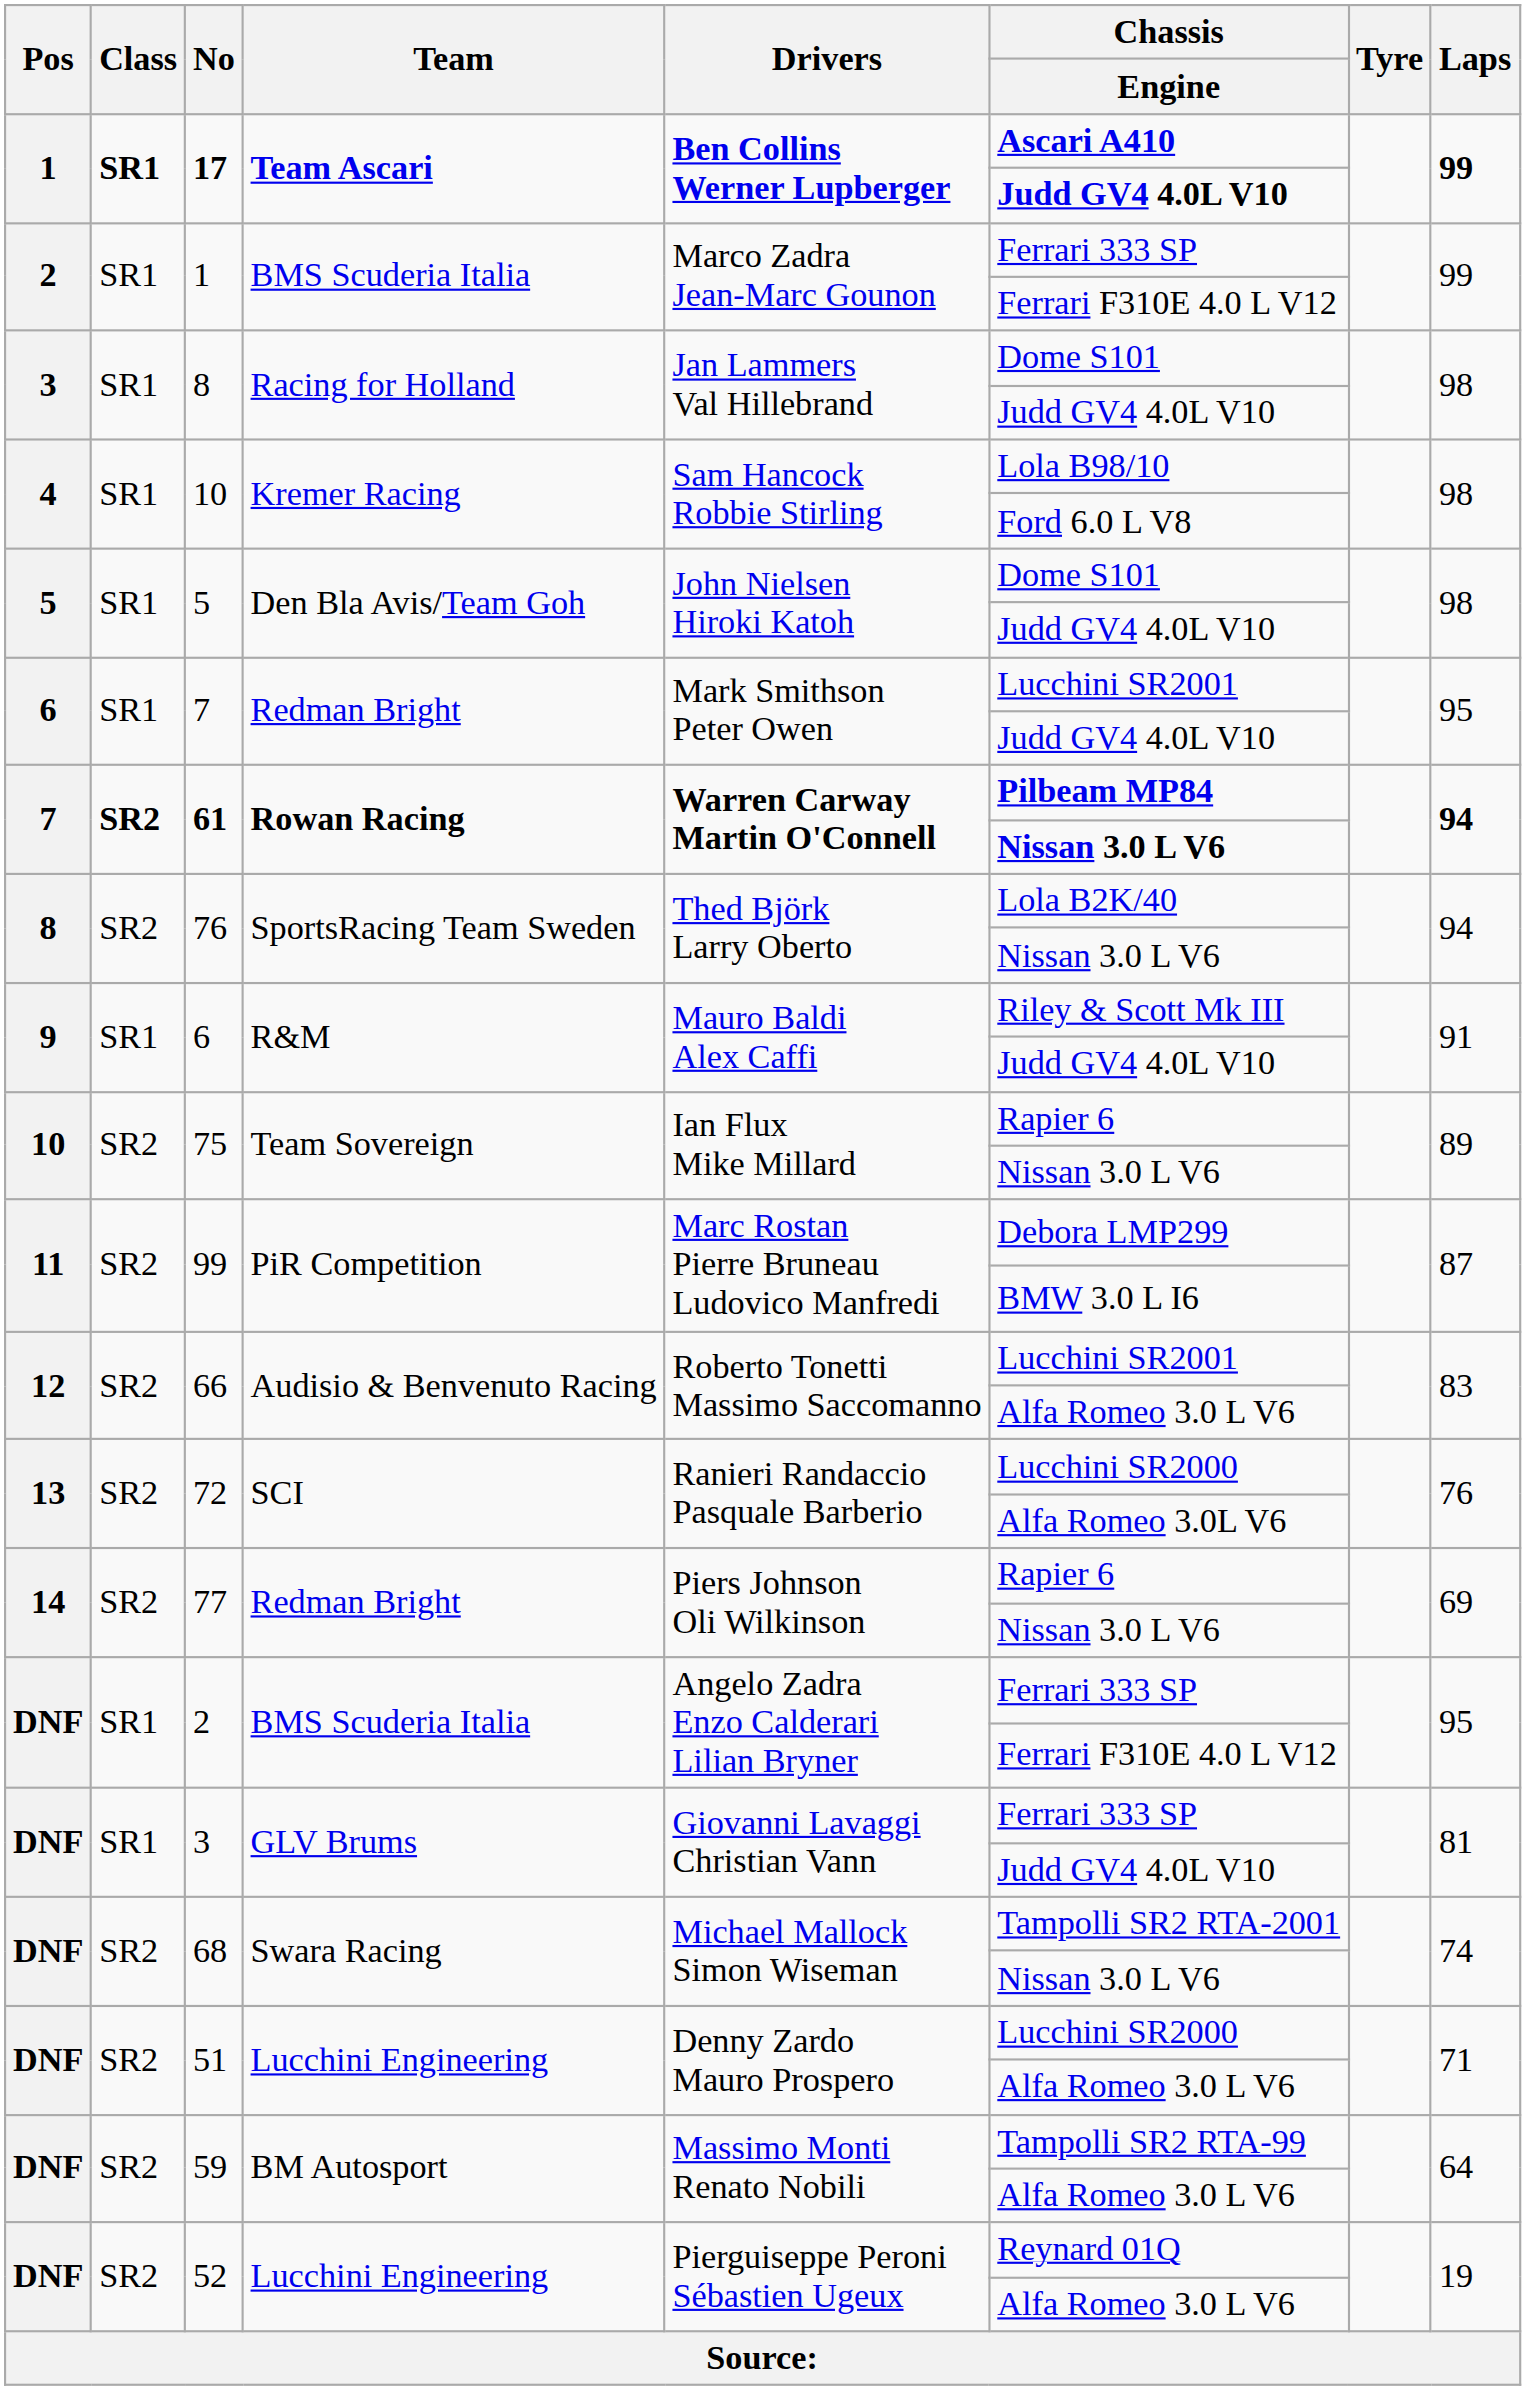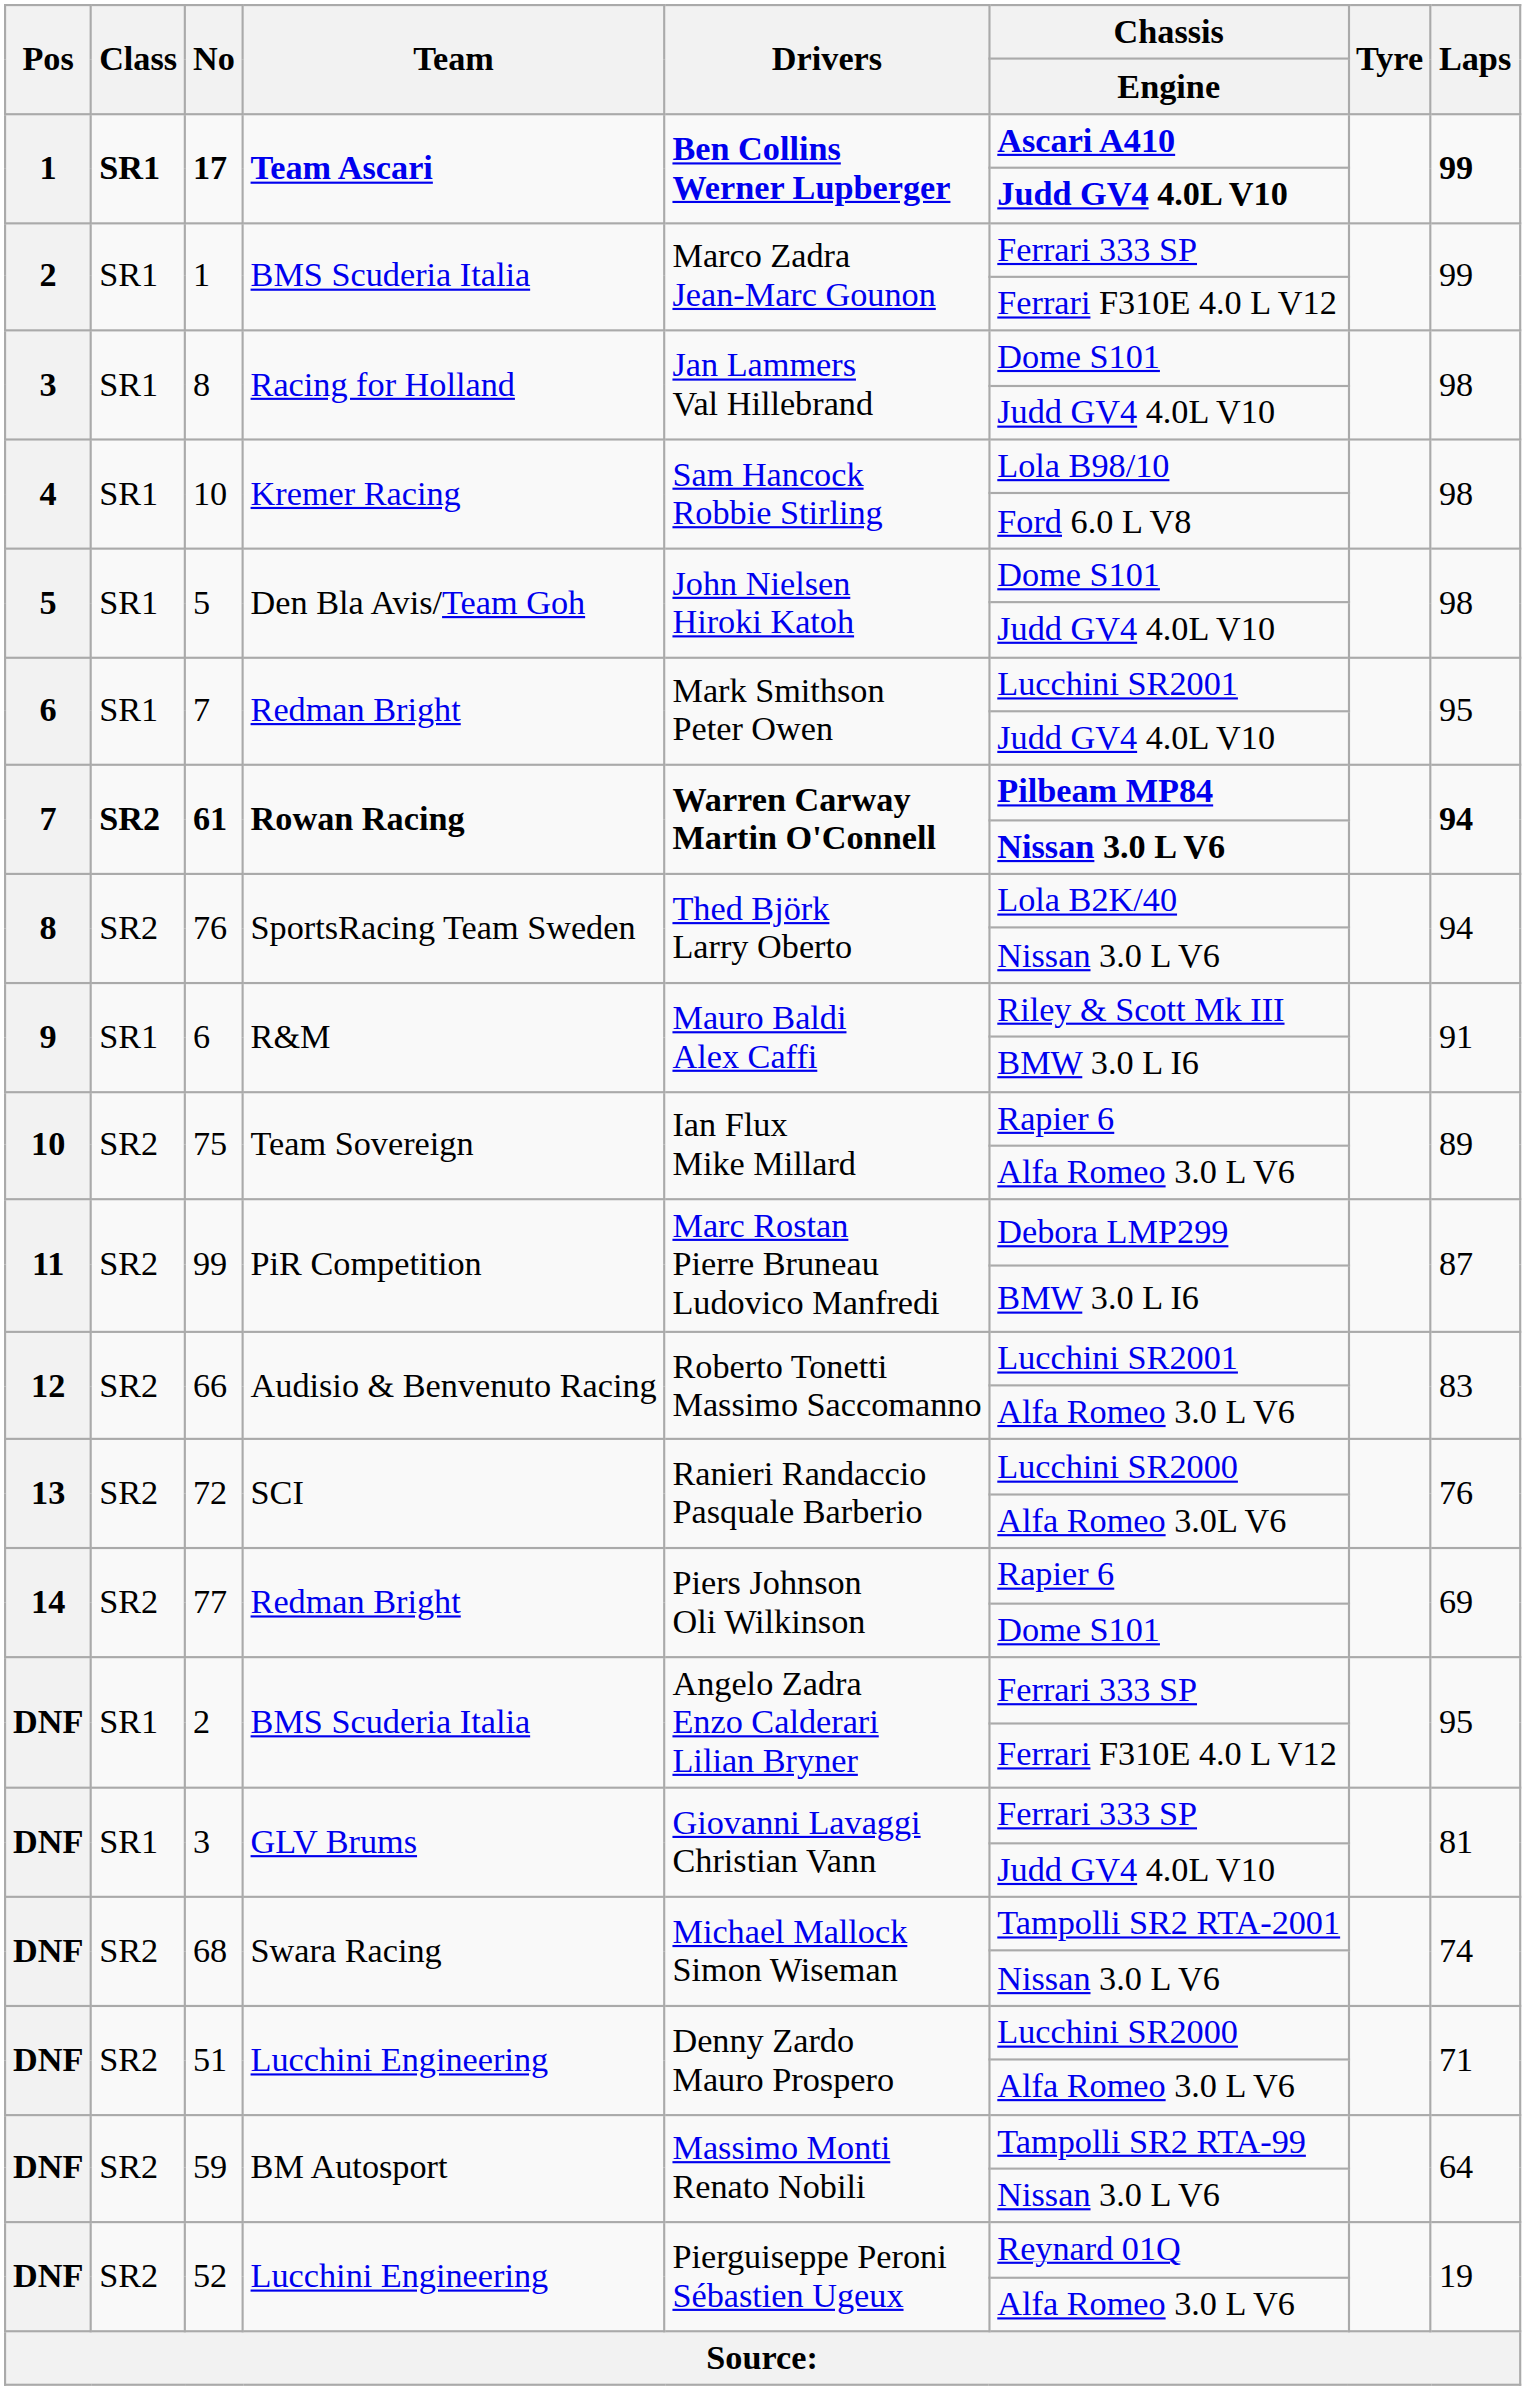(1136, 1063) Judd GV4 4.0L V10 -> (1098, 1063) BMW 3.0 L I6
(1109, 1172) Nissan 3.0 L V6 -> (1146, 1172) Alfa Romeo 3.0 L V6
(1109, 1629) Nissan 3.0 L V6 -> (1079, 1629) Dome S101
(1146, 2194) Alfa Romeo 3.0 L V6 -> (1109, 2194) Nissan 3.0 L V6
